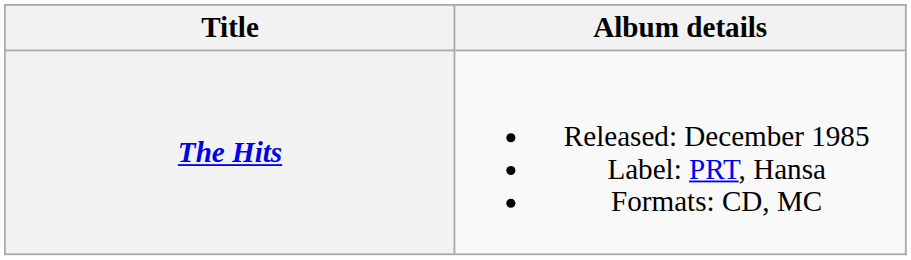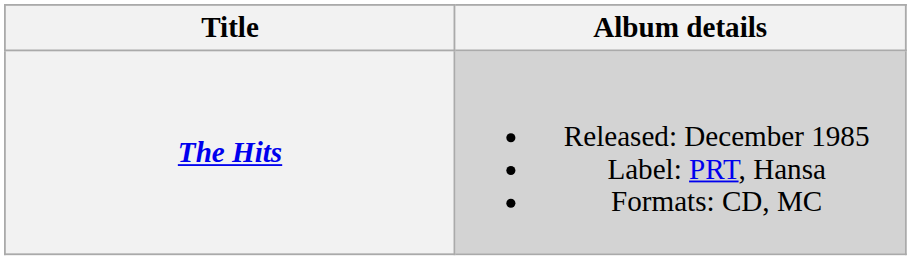(680, 169) no background -> (680, 169) lightgrey background
